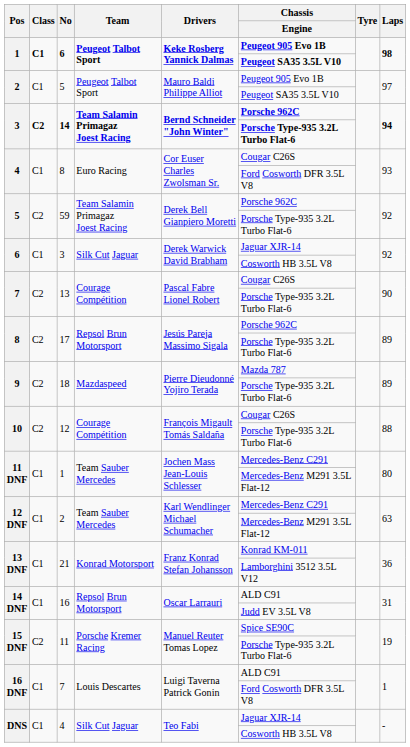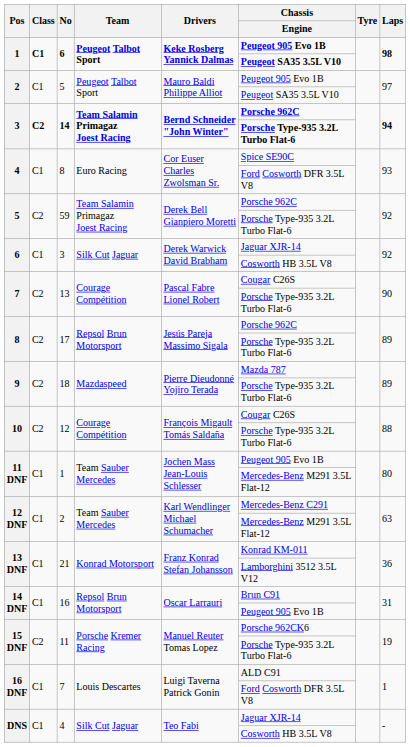(268, 157) Cougar C26S -> (267, 157) Spice SE90C
(284, 460) Mercedes-Benz C291 -> (282, 460) Peugeot 905 Evo 1B
(261, 594) ALD C91 -> (261, 594) Brun C91
(276, 611) Judd EV 3.5L V8 -> (282, 611) Peugeot 905 Evo 1B
(267, 627) Spice SE90C -> (275, 627) Porsche 962CK6
